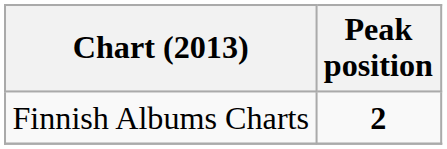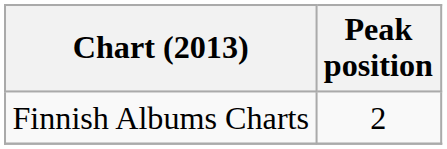(378, 117) bold -> (378, 117) normal
